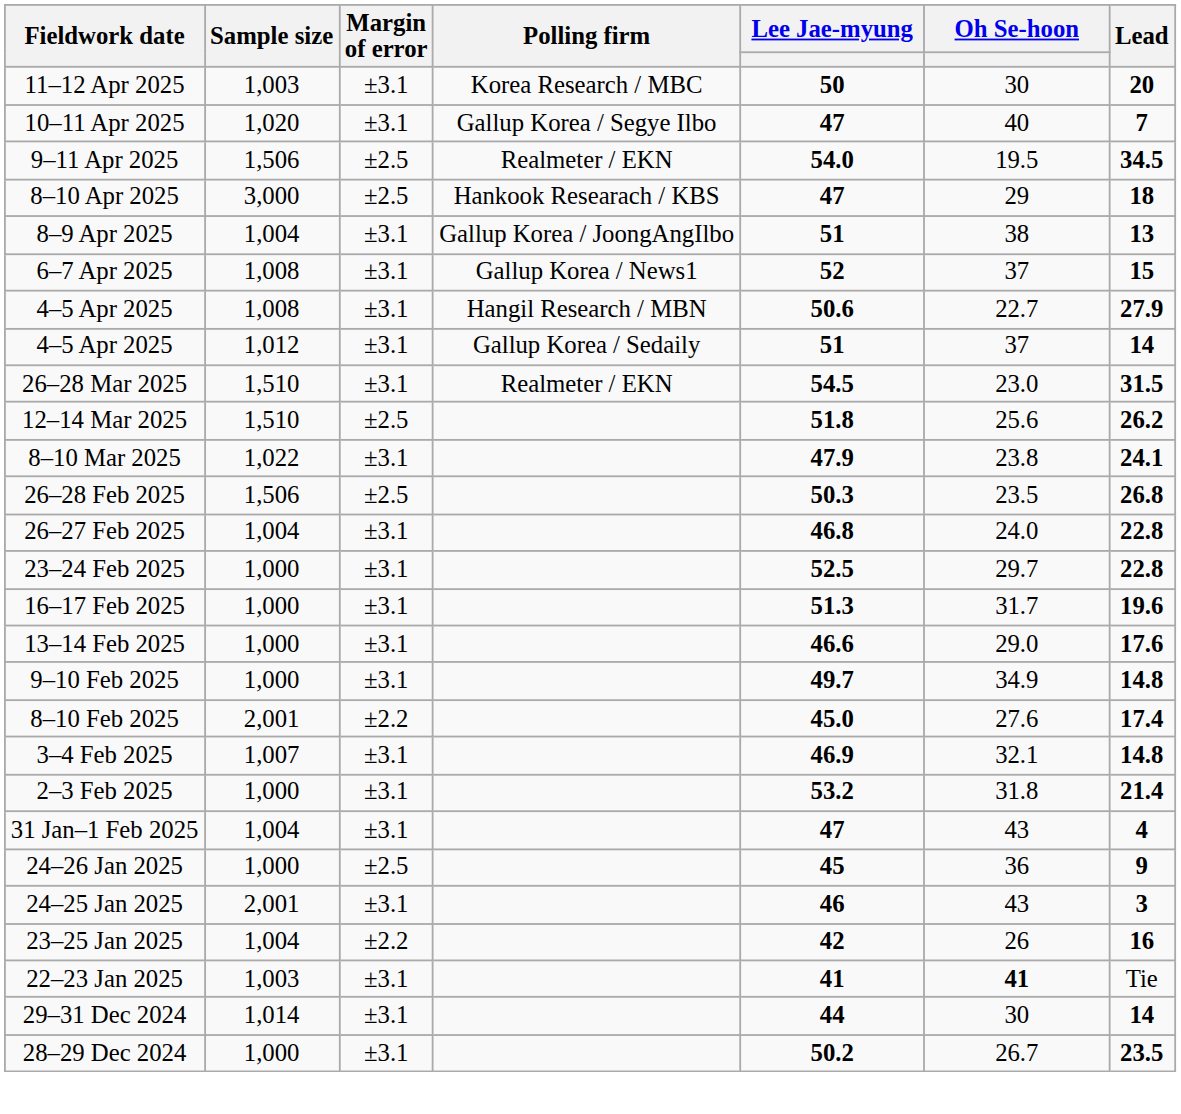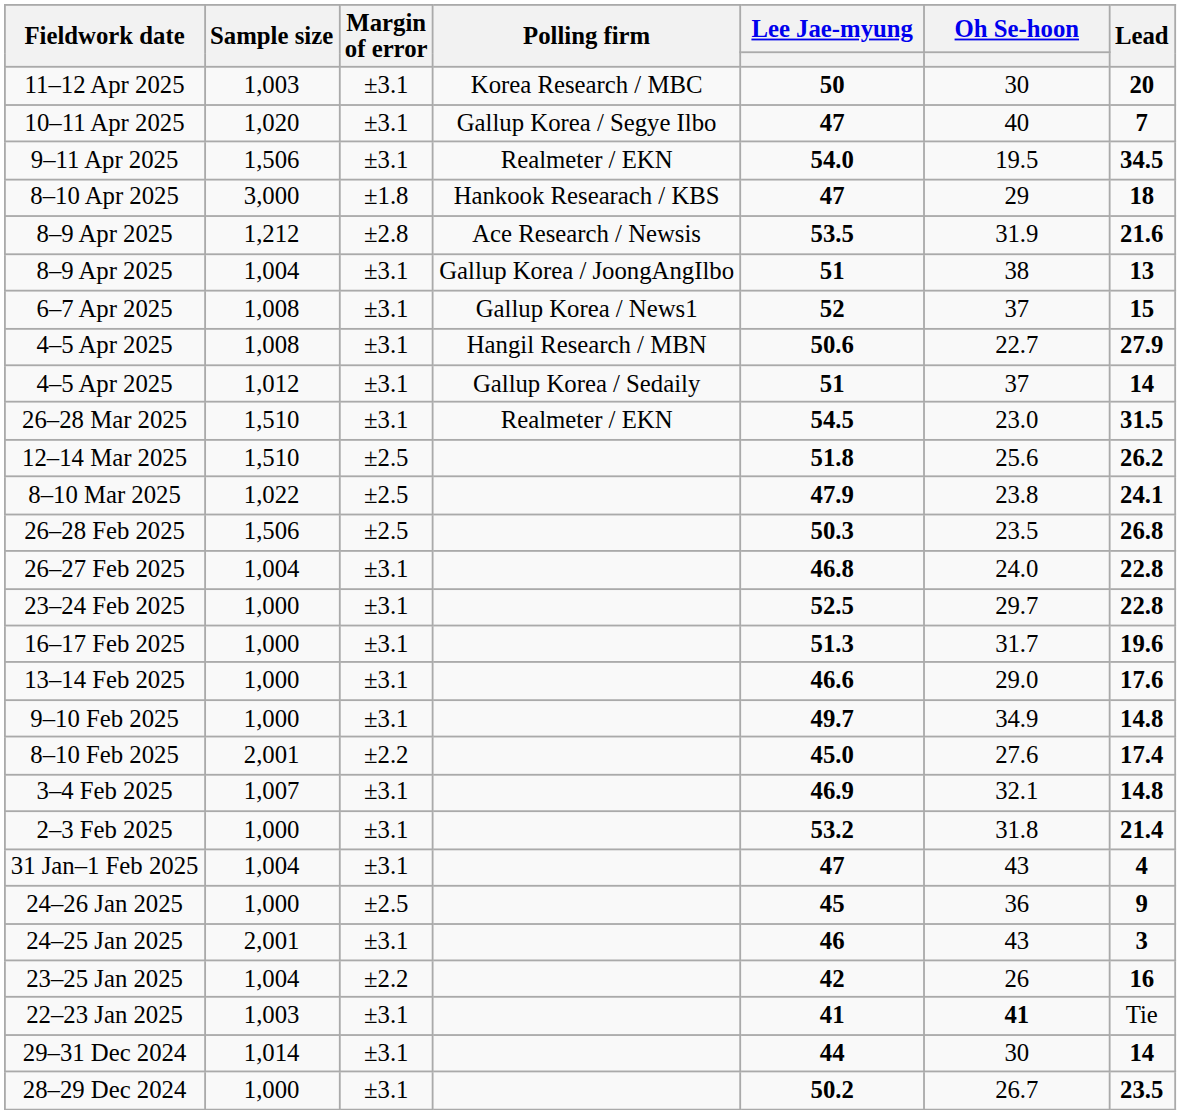(386, 159) ±2.5 -> (386, 159) ±3.1
(386, 196) ±2.5 -> (386, 196) ±1.8
+ row: (105, 234)
(386, 457) ±3.1 -> (386, 494) ±2.5
